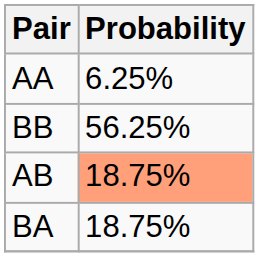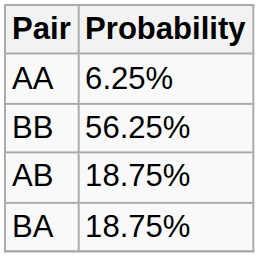(138, 176) lightsalmon background -> (138, 176) no background
